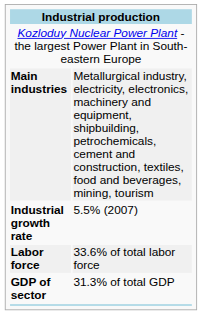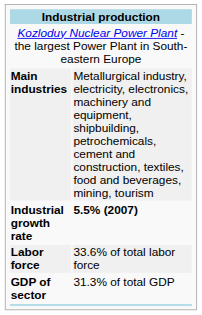(106, 210) normal -> (106, 210) bold
